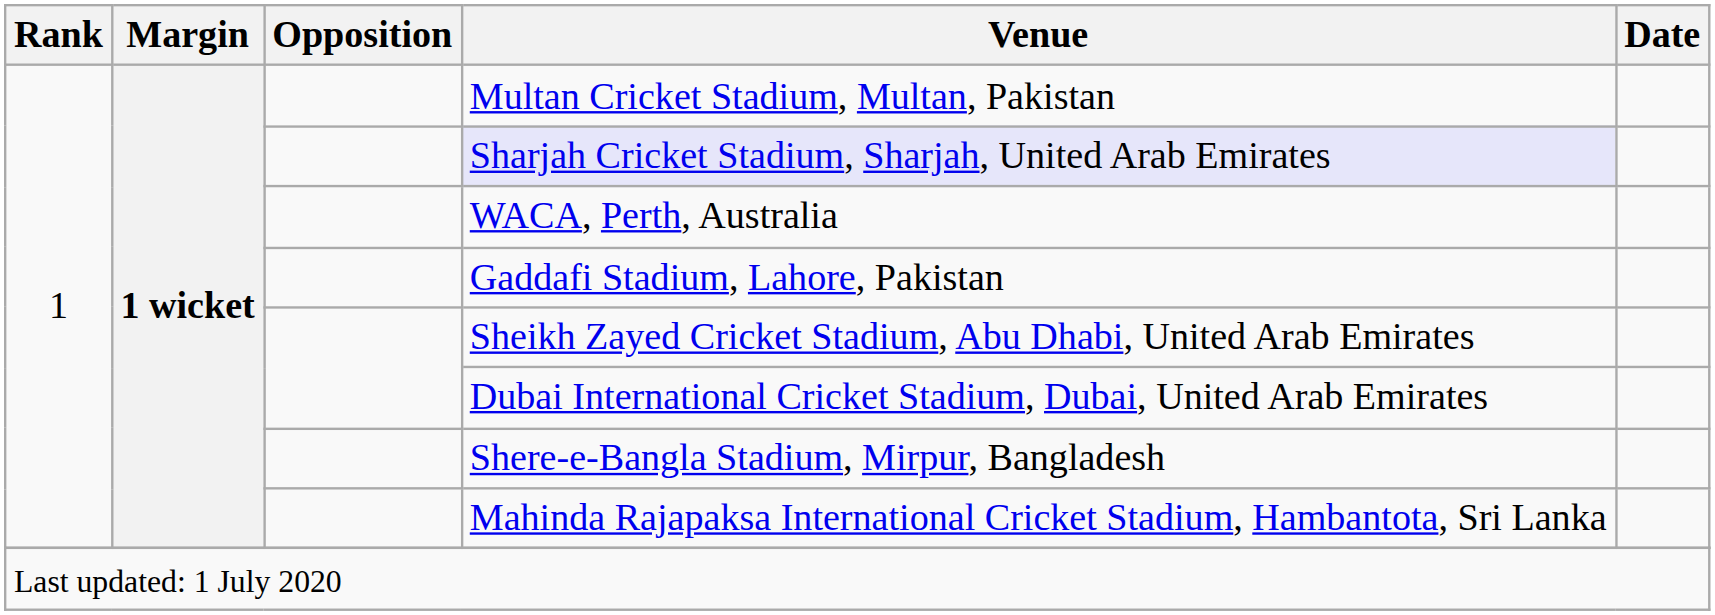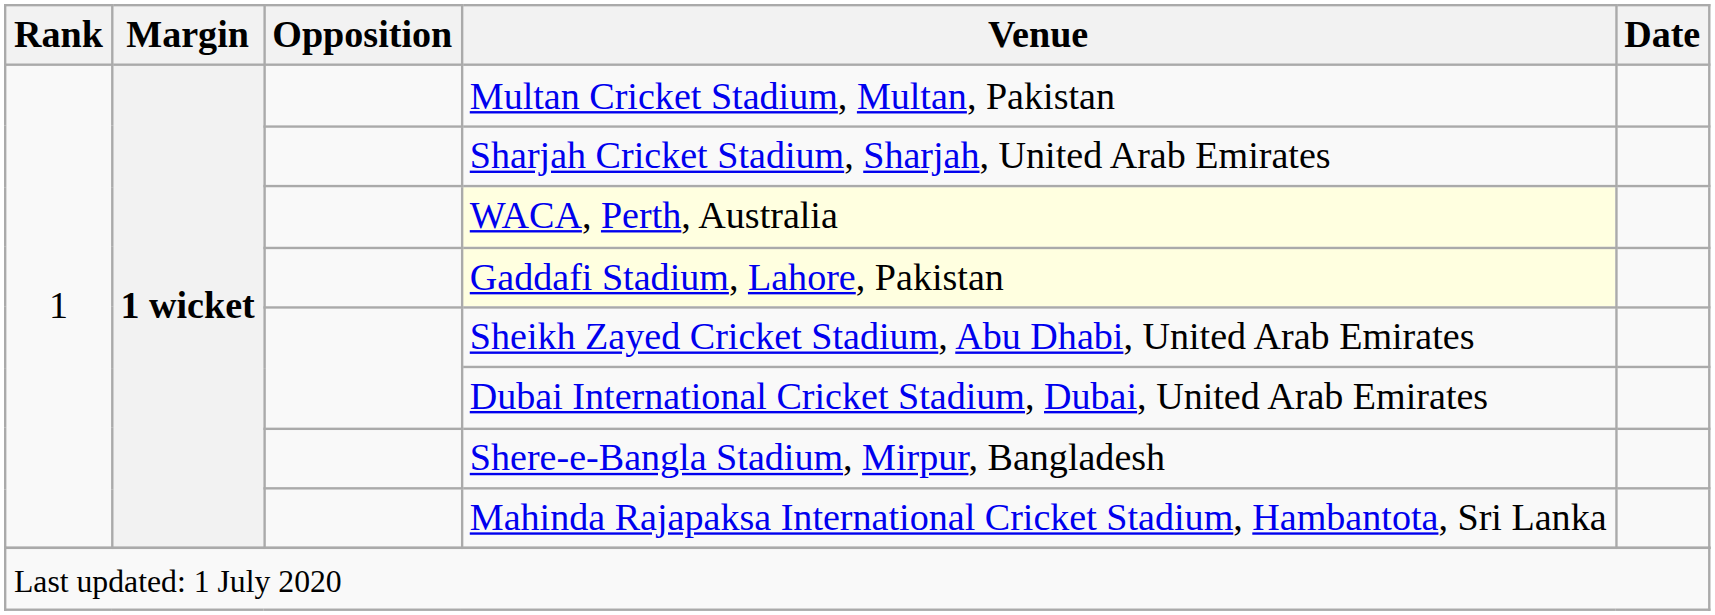(900, 155) lavender background -> (900, 155) no background
(654, 215) no background -> (654, 215) lightyellow background
(737, 276) no background -> (737, 276) lightyellow background
